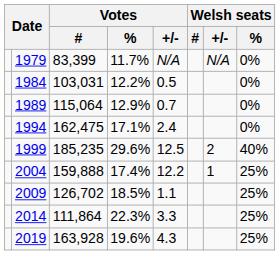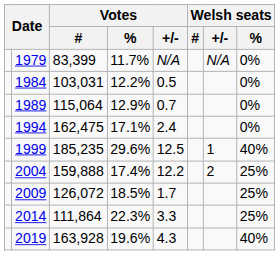(210, 149) 2 -> (210, 149) 1
(210, 171) 1 -> (210, 171) 2
(78, 194) 126,702 -> (78, 194) 126,072
(166, 194) 1.1 -> (166, 194) 1.7
(254, 238) 25% -> (254, 238) 40%
